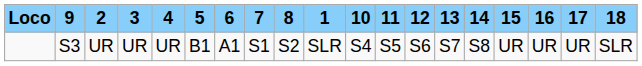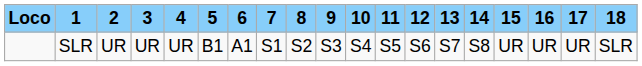columns swapped: (325, 18) <-> (70, 18)
